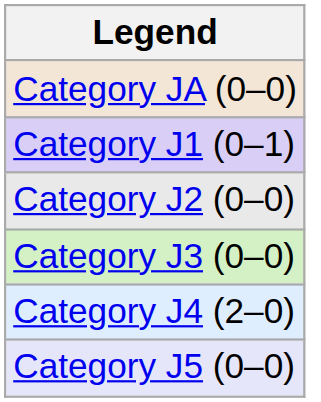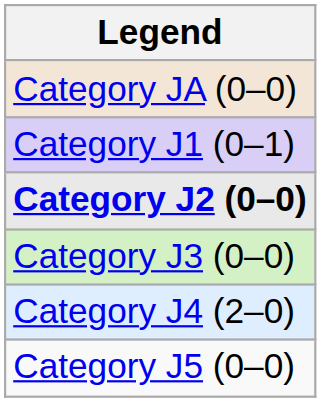(154, 199) normal -> (160, 199) bold
(154, 367) lavender background -> (154, 367) no background
